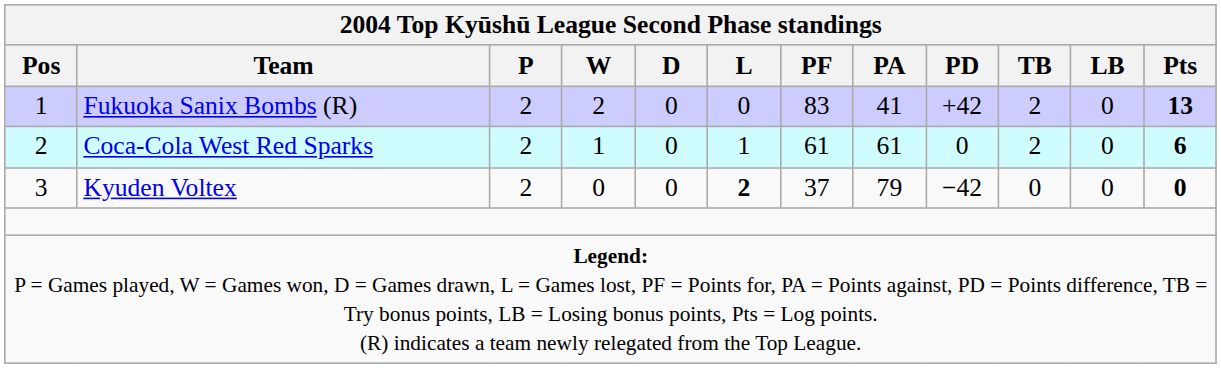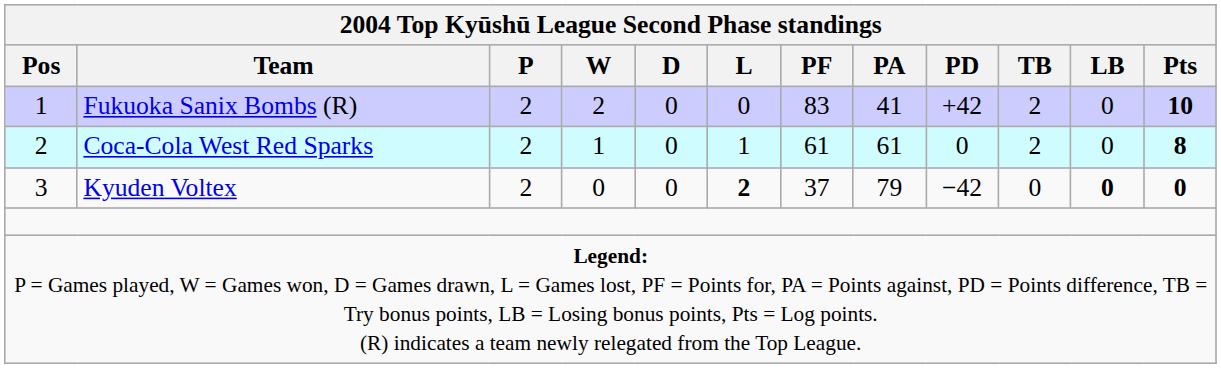(1180, 106) 13 -> (1180, 106) 10
(1180, 146) 6 -> (1180, 146) 8
(1107, 187) normal -> (1107, 187) bold
